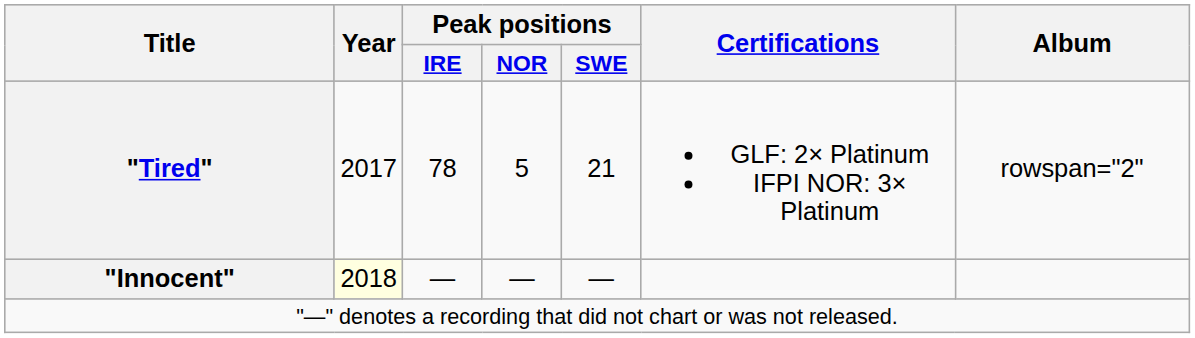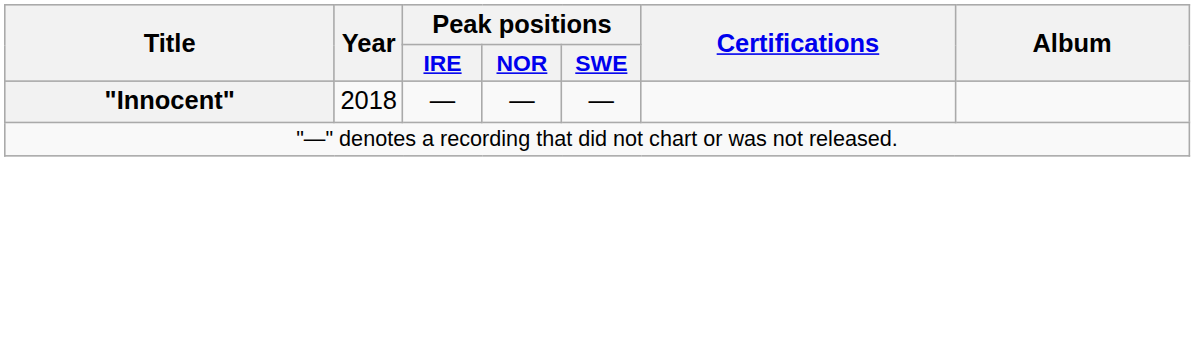- row: (170, 169)
(369, 278) lightyellow background -> (369, 101) no background
